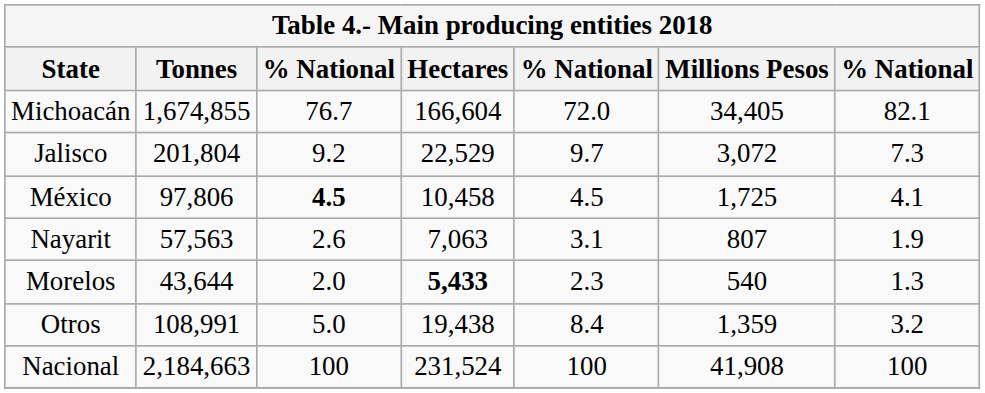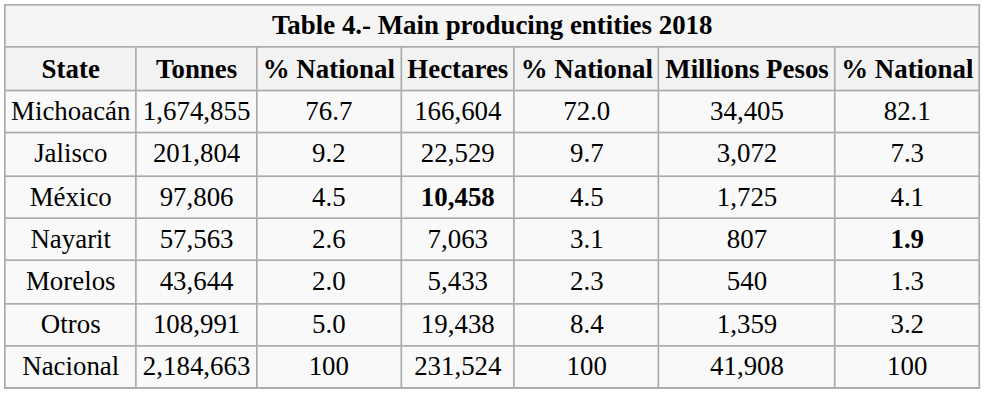(329, 196) bold -> (329, 196) normal
(458, 196) normal -> (458, 196) bold
(907, 238) normal -> (907, 238) bold
(458, 281) bold -> (458, 281) normal
